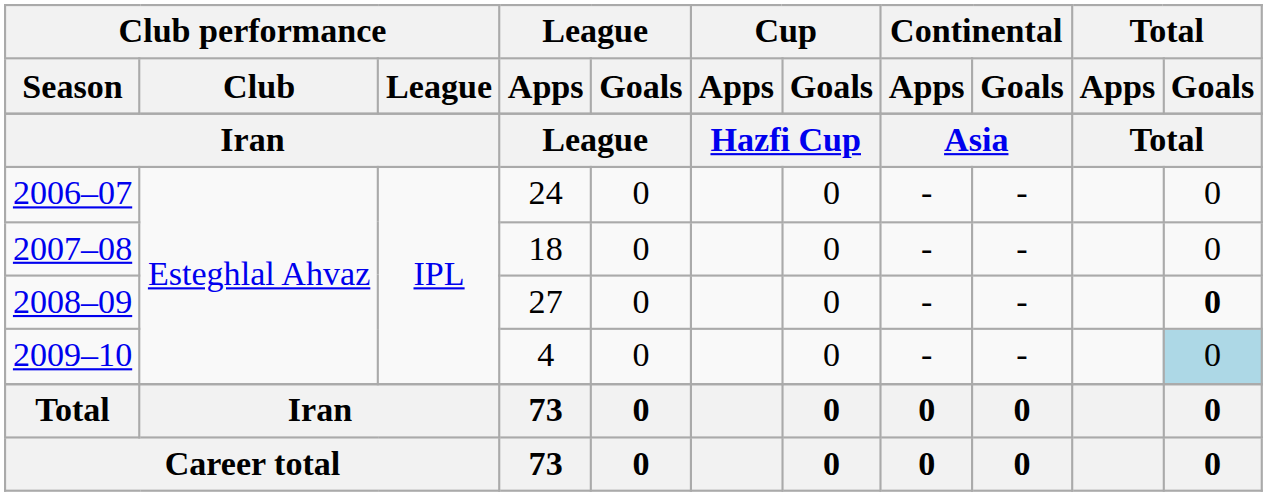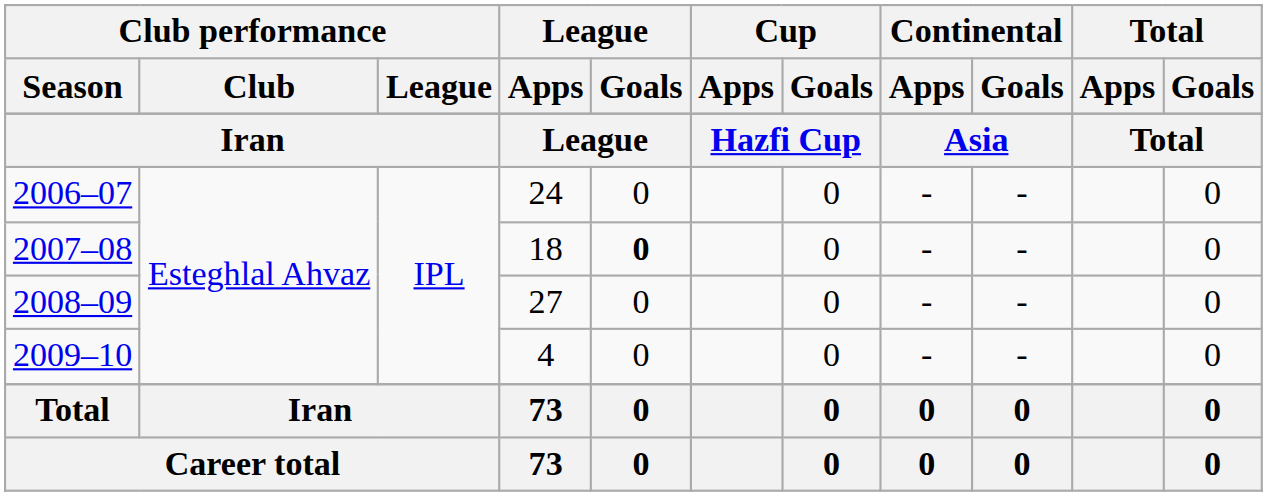(641, 247) normal -> (641, 247) bold
(1213, 301) bold -> (1213, 301) normal
(1213, 355) lightblue background -> (1213, 355) no background
